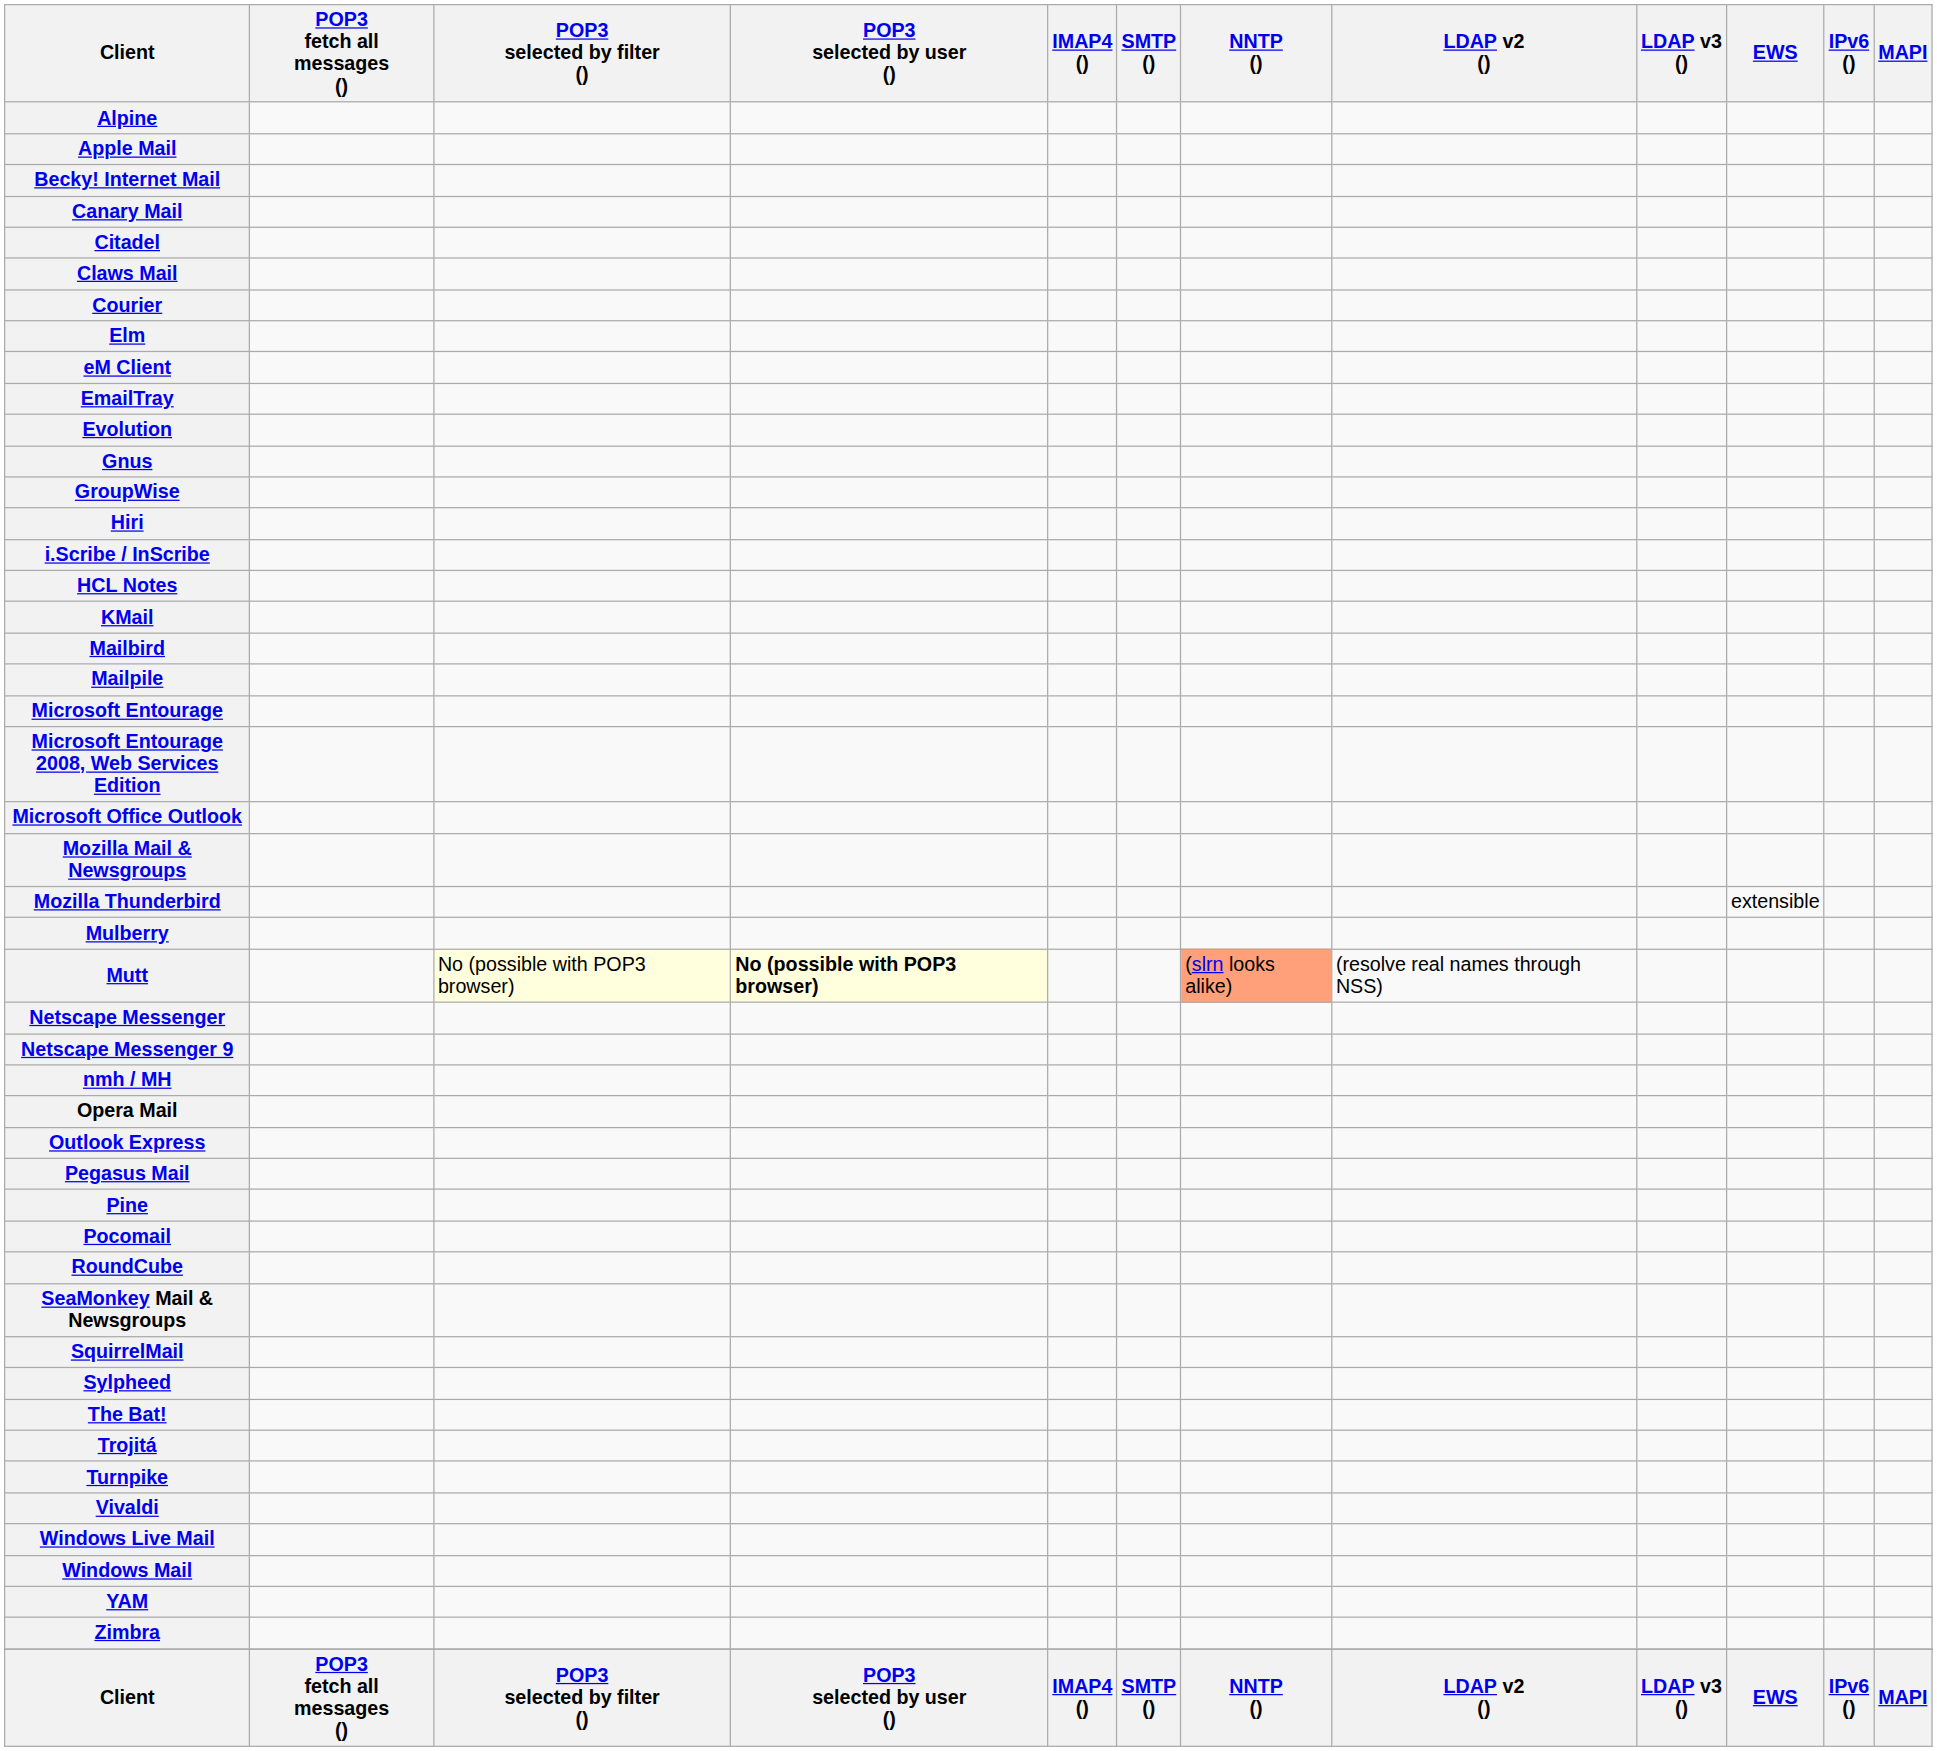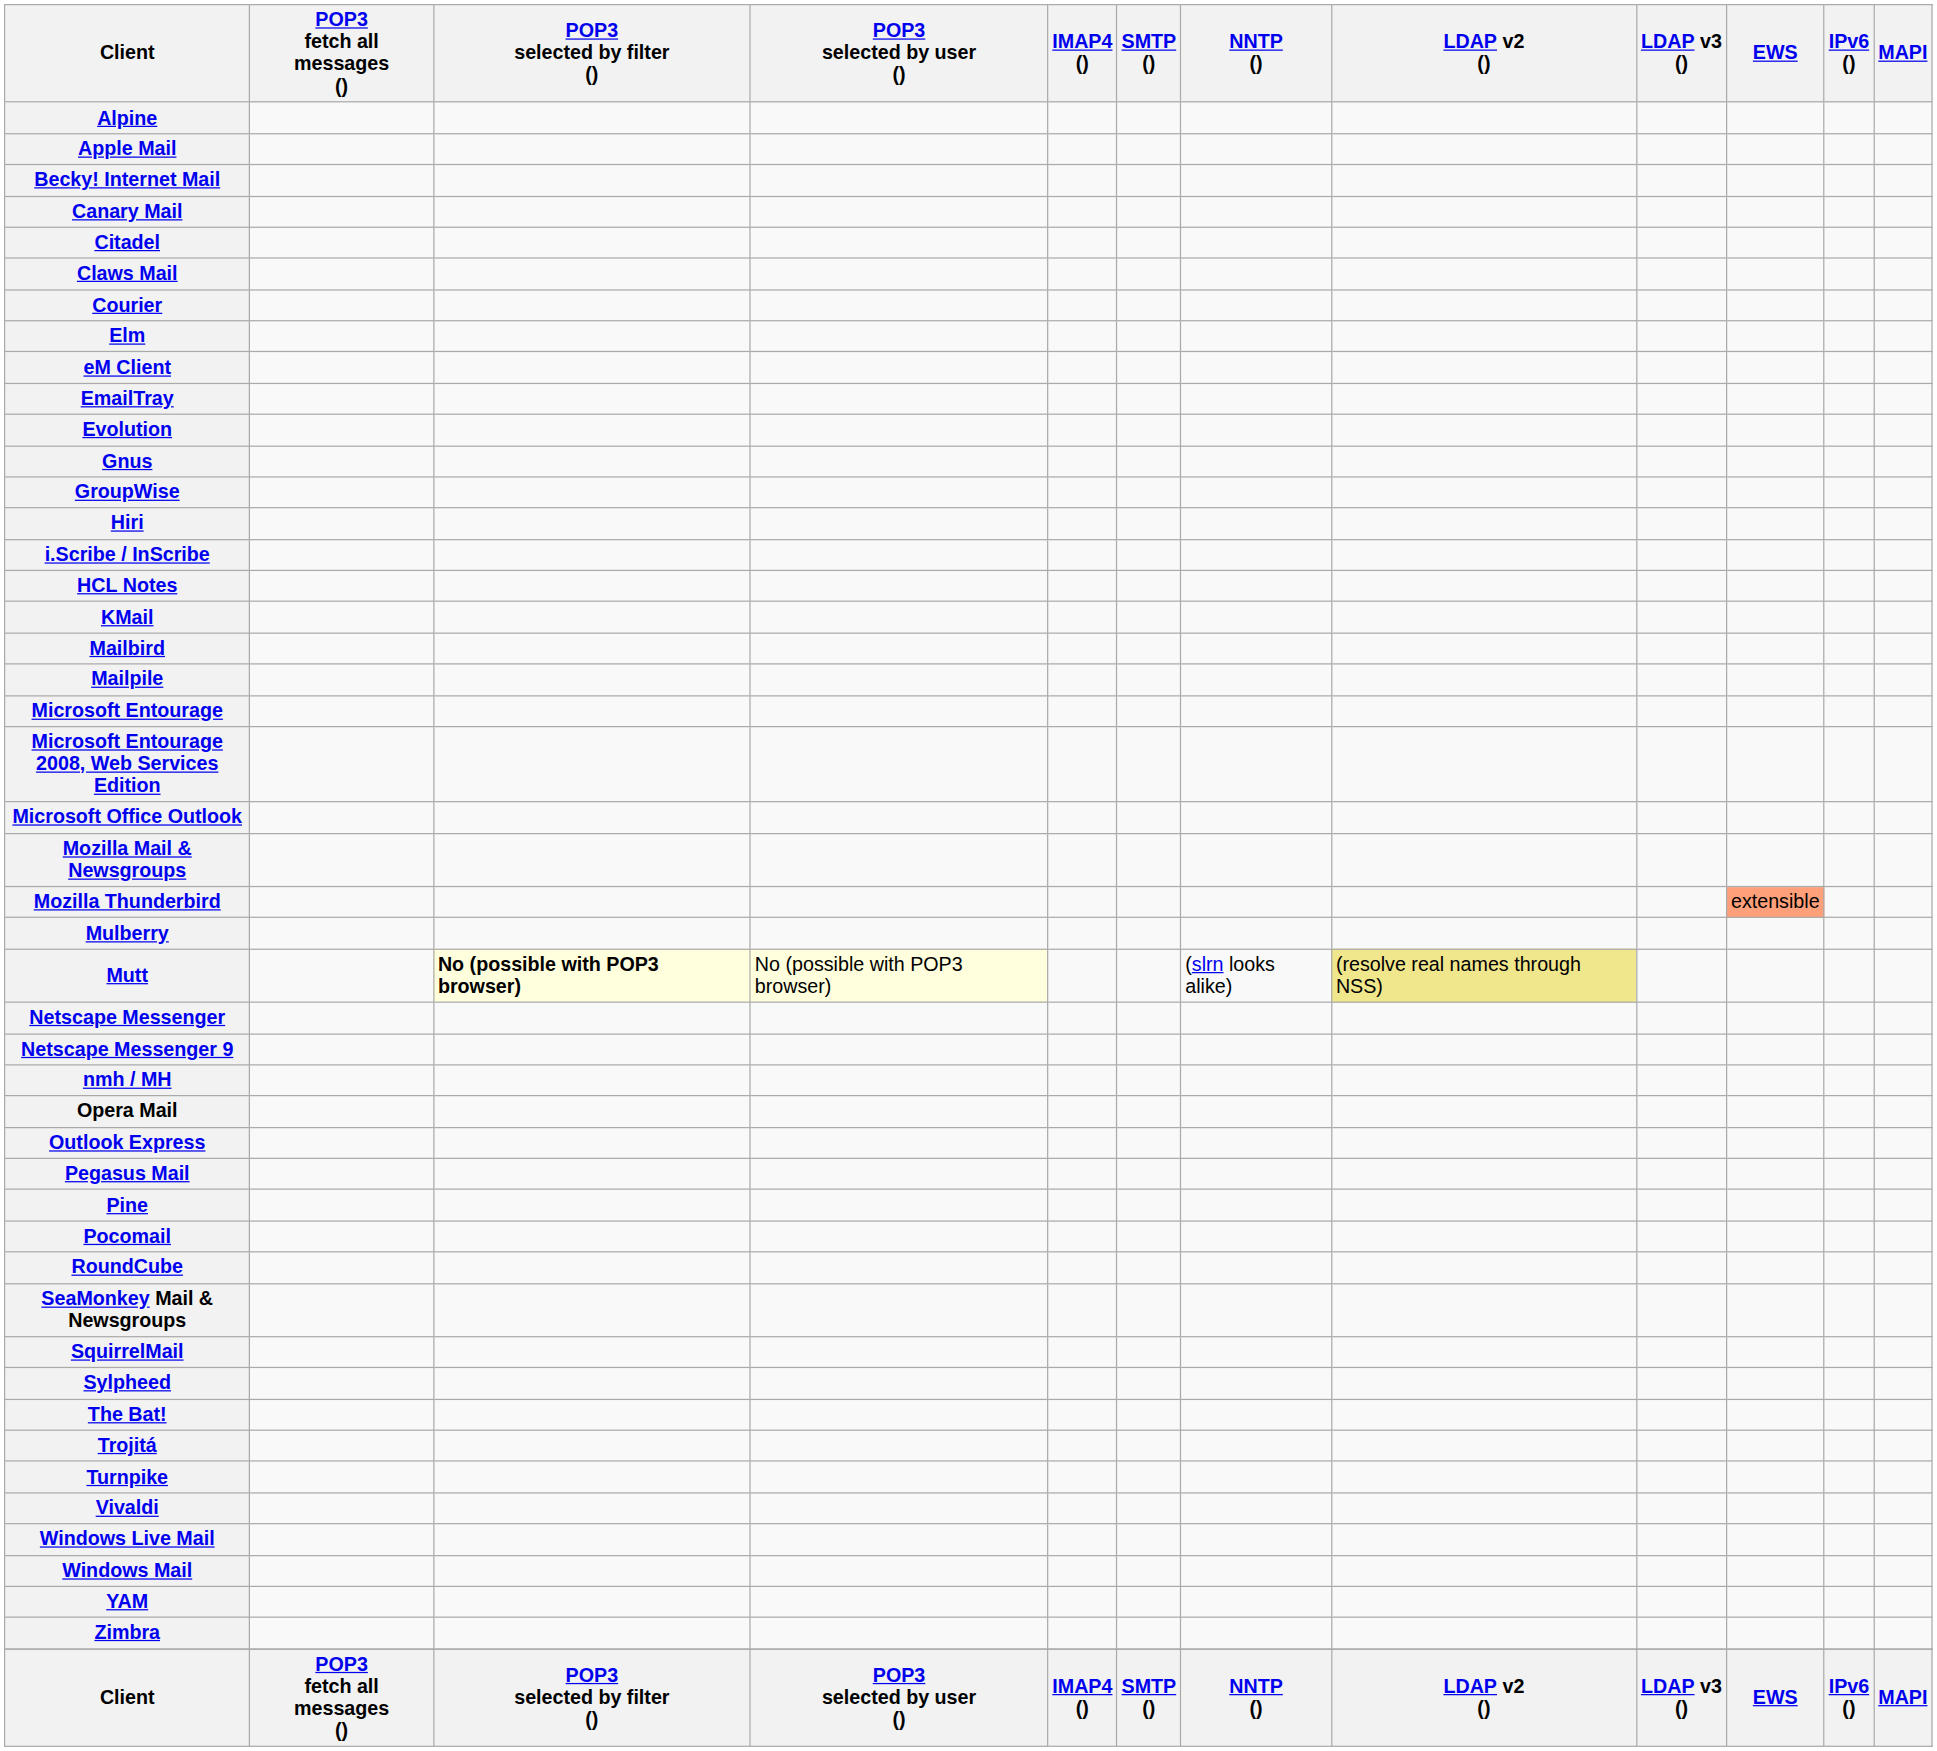(1775, 902) no background -> (1775, 902) lightsalmon background
(542, 975) normal -> (548, 975) bold
(846, 975) bold -> (859, 975) normal
(1230, 975) lightsalmon background -> (1230, 975) no background
(1458, 975) no background -> (1458, 975) khaki background
